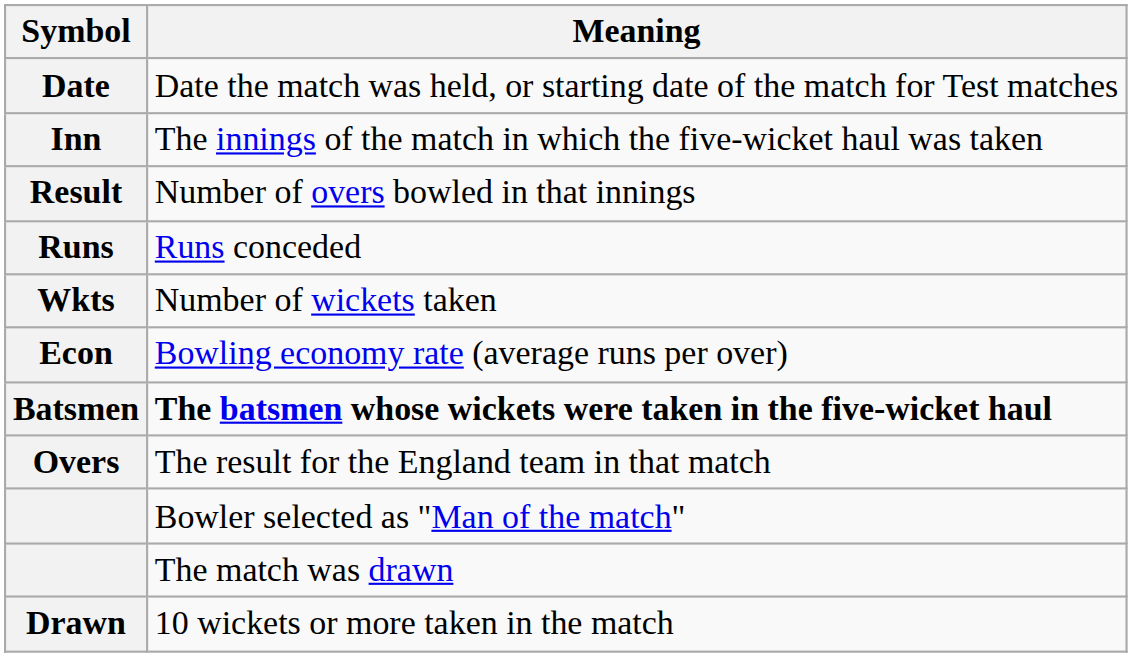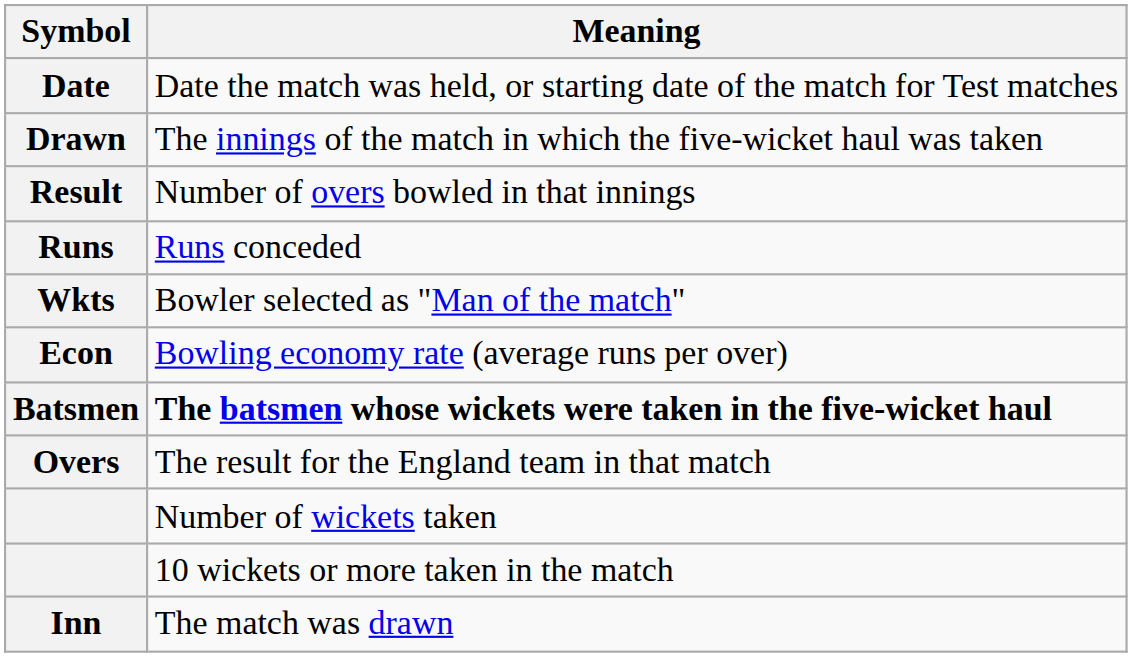(76, 138) Inn -> (76, 138) Drawn
(326, 300) Number of wickets taken -> (420, 300) Bowler selected as "Man of the match"
(420, 515) Bowler selected as "Man of the match" -> (326, 515) Number of wickets taken
(304, 569) The match was drawn -> (414, 569) 10 wickets or more taken in the match
(76, 623) Drawn -> (76, 623) Inn
(414, 623) 10 wickets or more taken in the match -> (304, 623) The match was drawn
